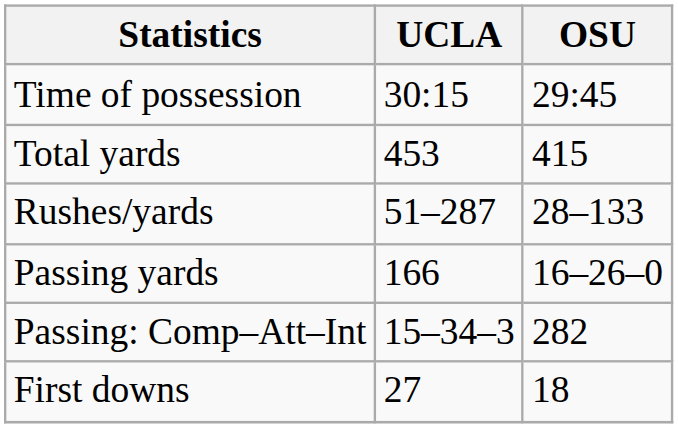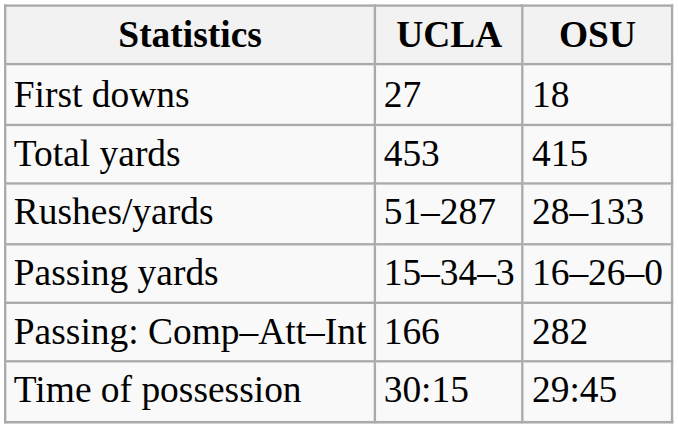rows swapped: (102, 390) <-> (158, 94)
(412, 272) 166 -> (449, 272) 15–34–3
(449, 331) 15–34–3 -> (412, 331) 166
